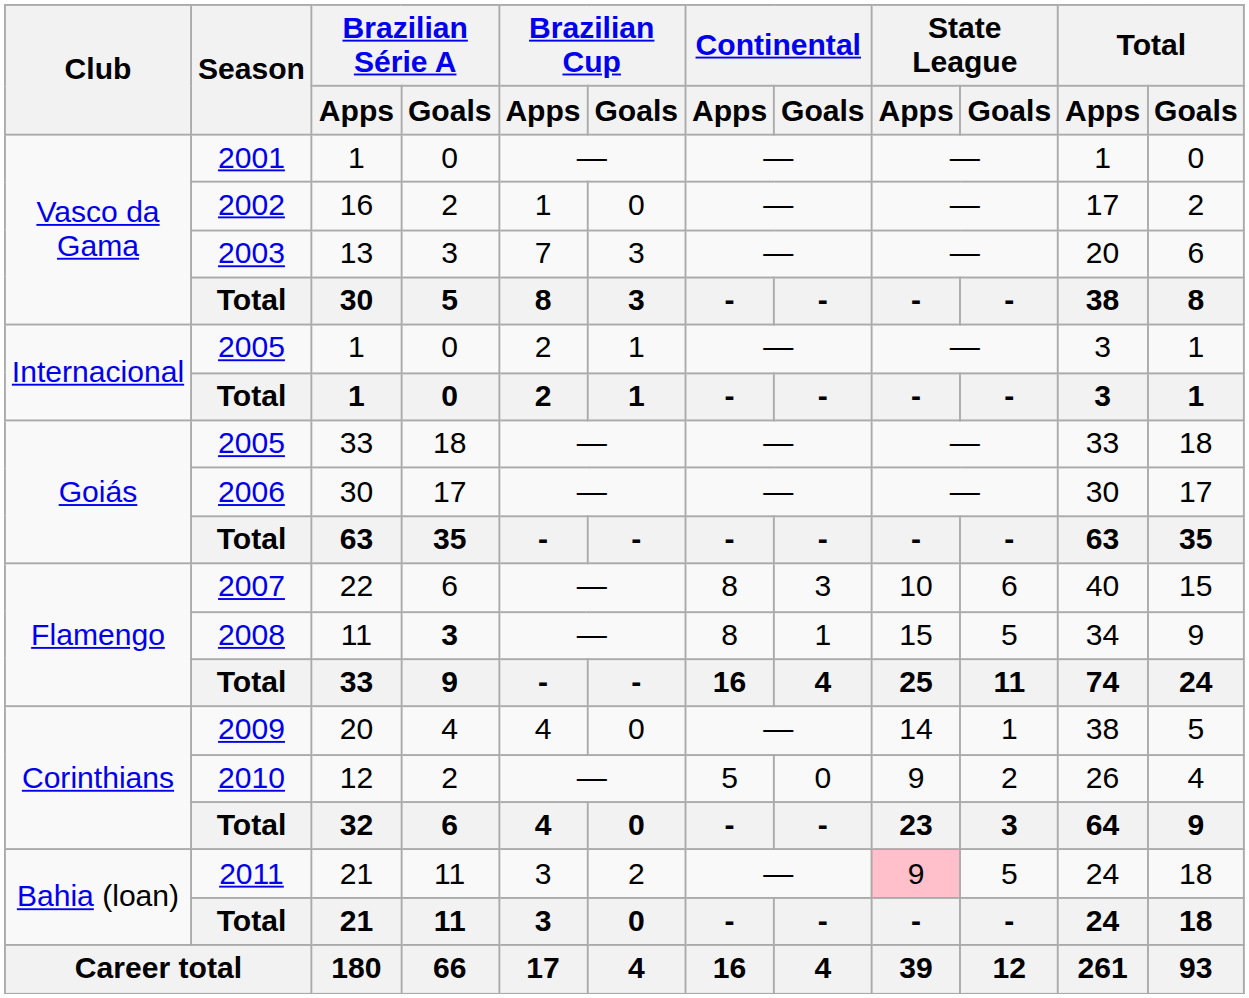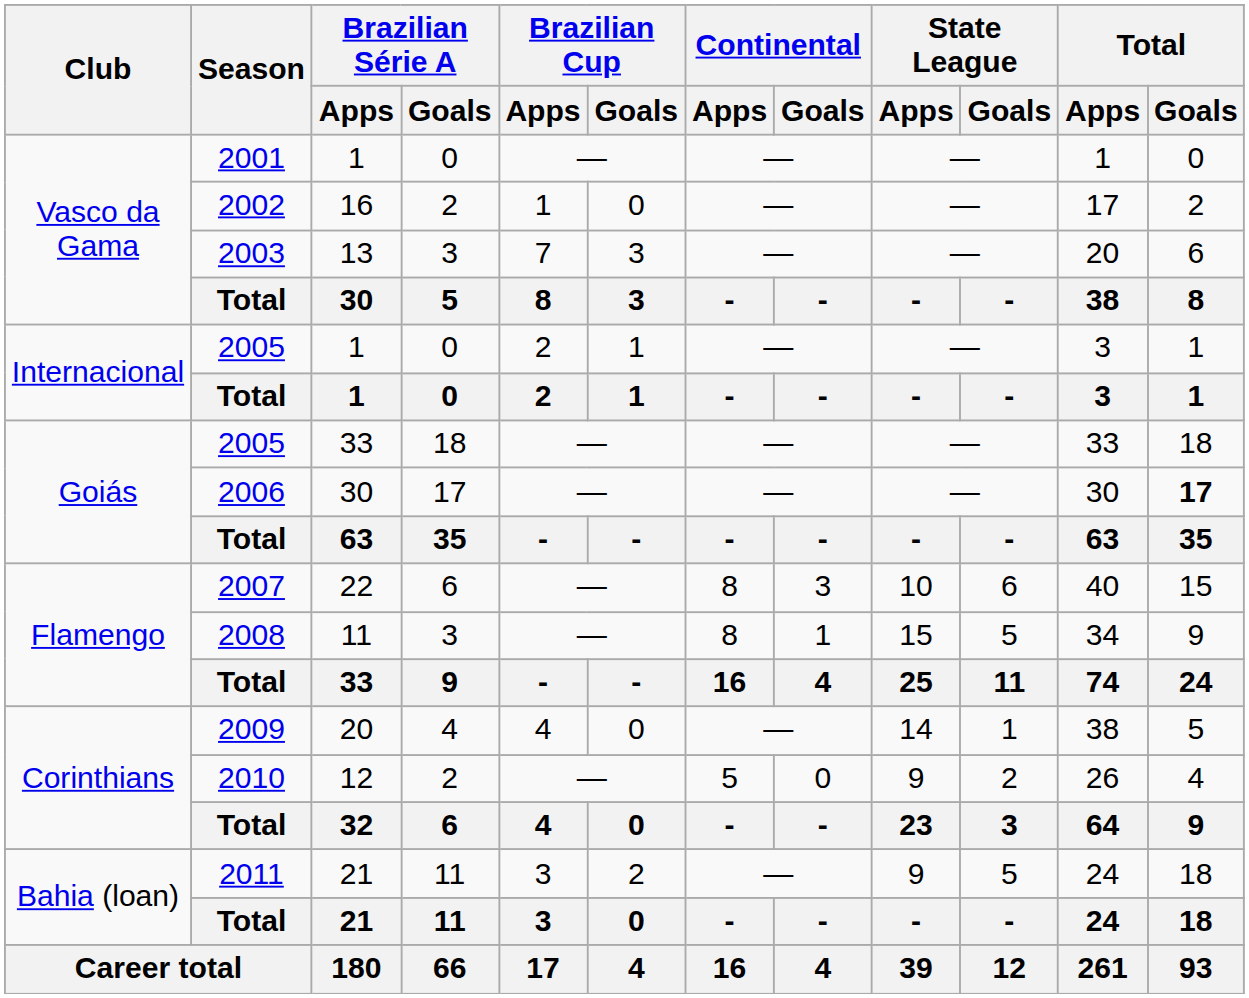(1196, 491) normal -> (1196, 491) bold
(450, 634) bold -> (450, 634) normal
(916, 873) pink background -> (916, 873) no background
